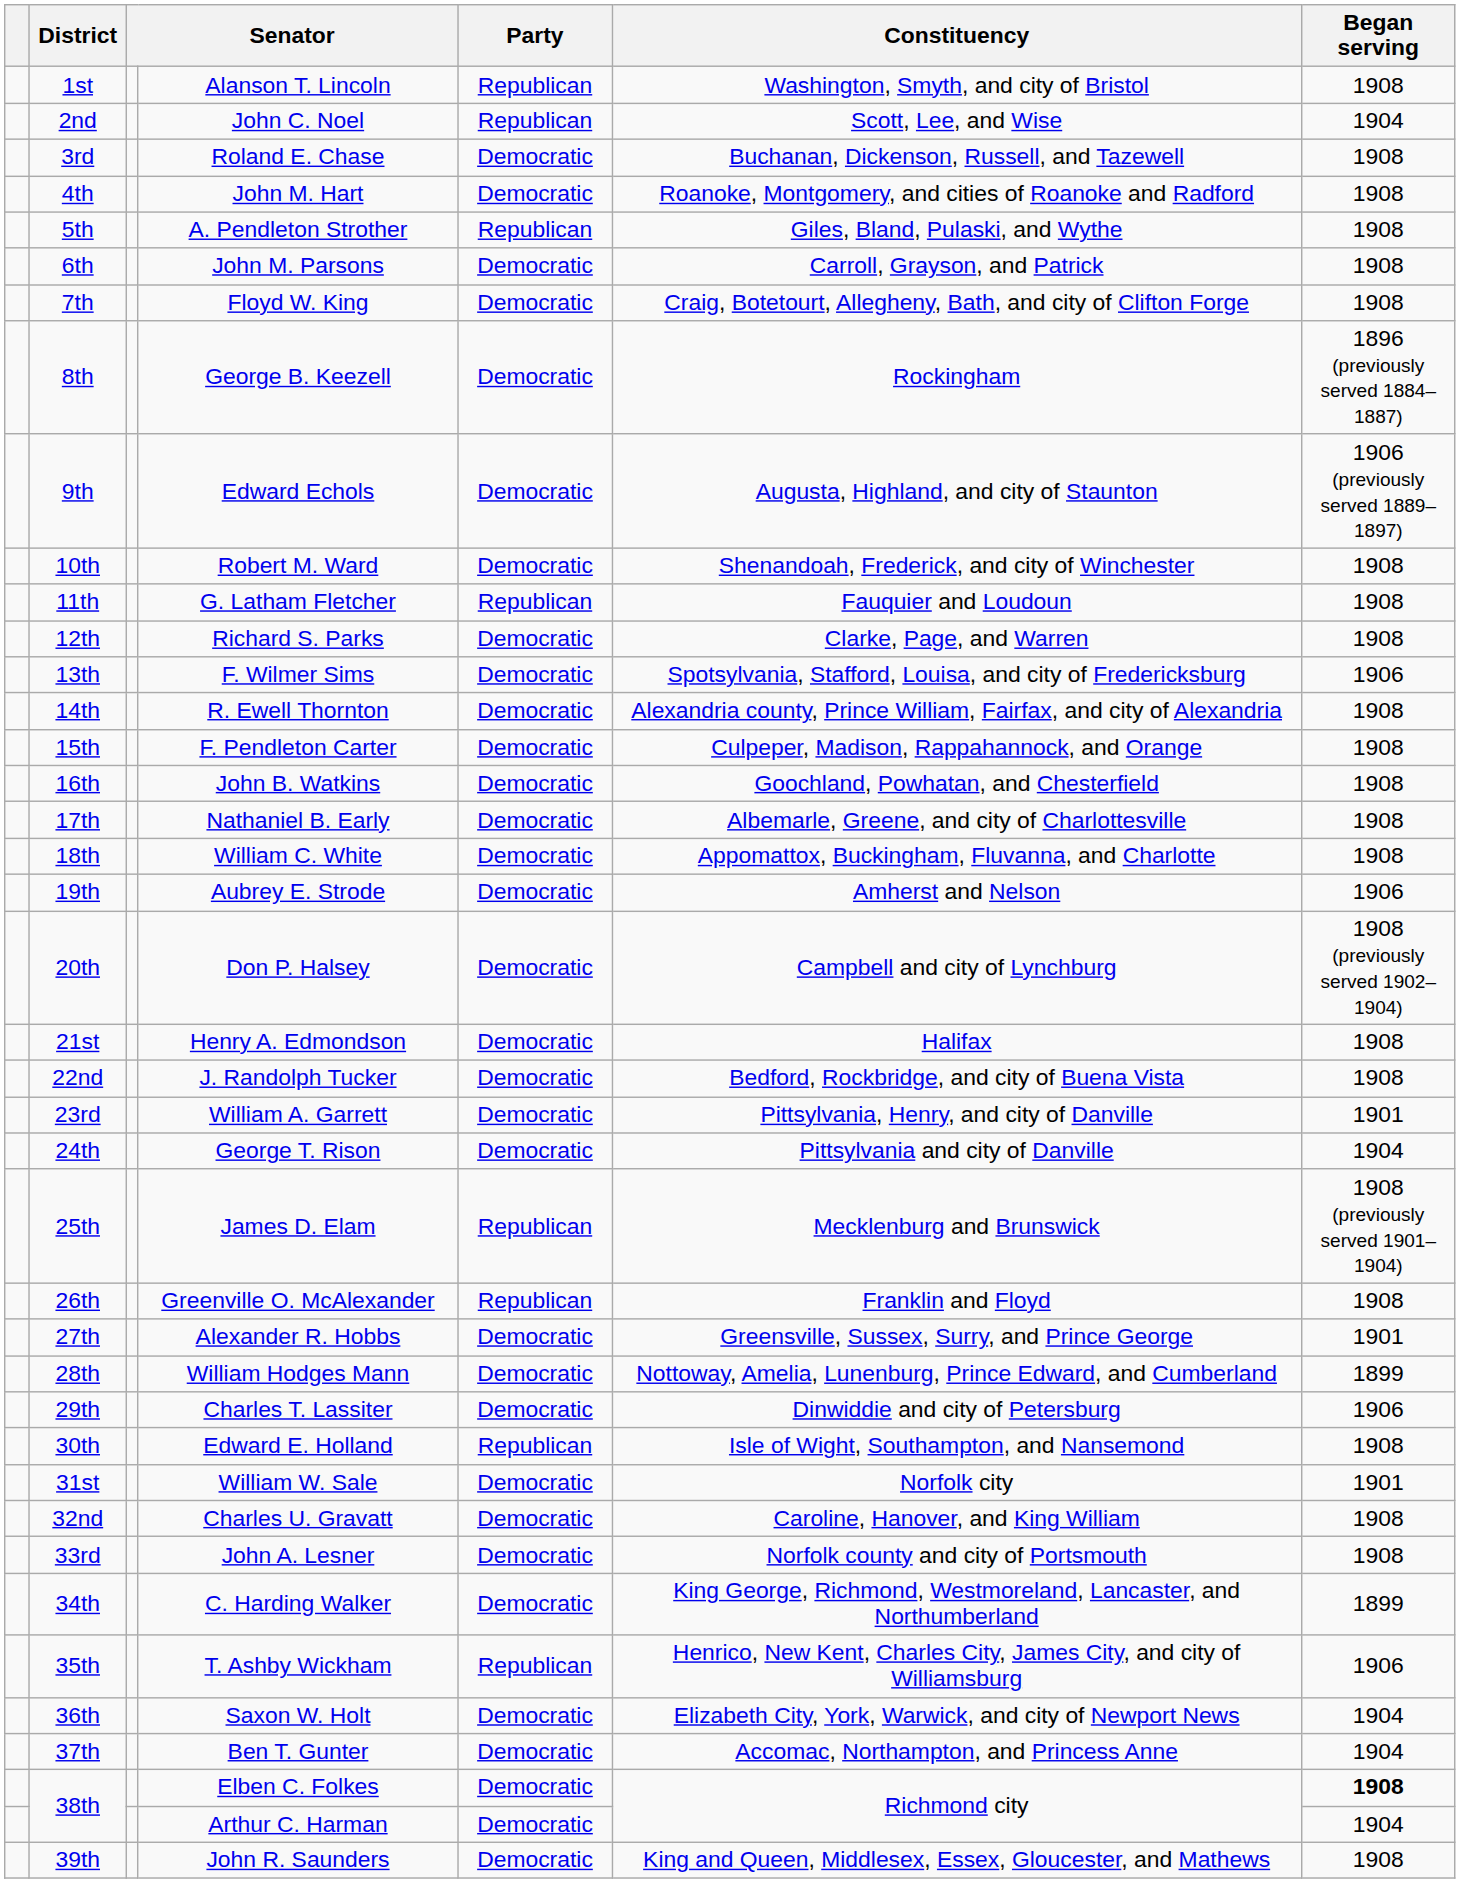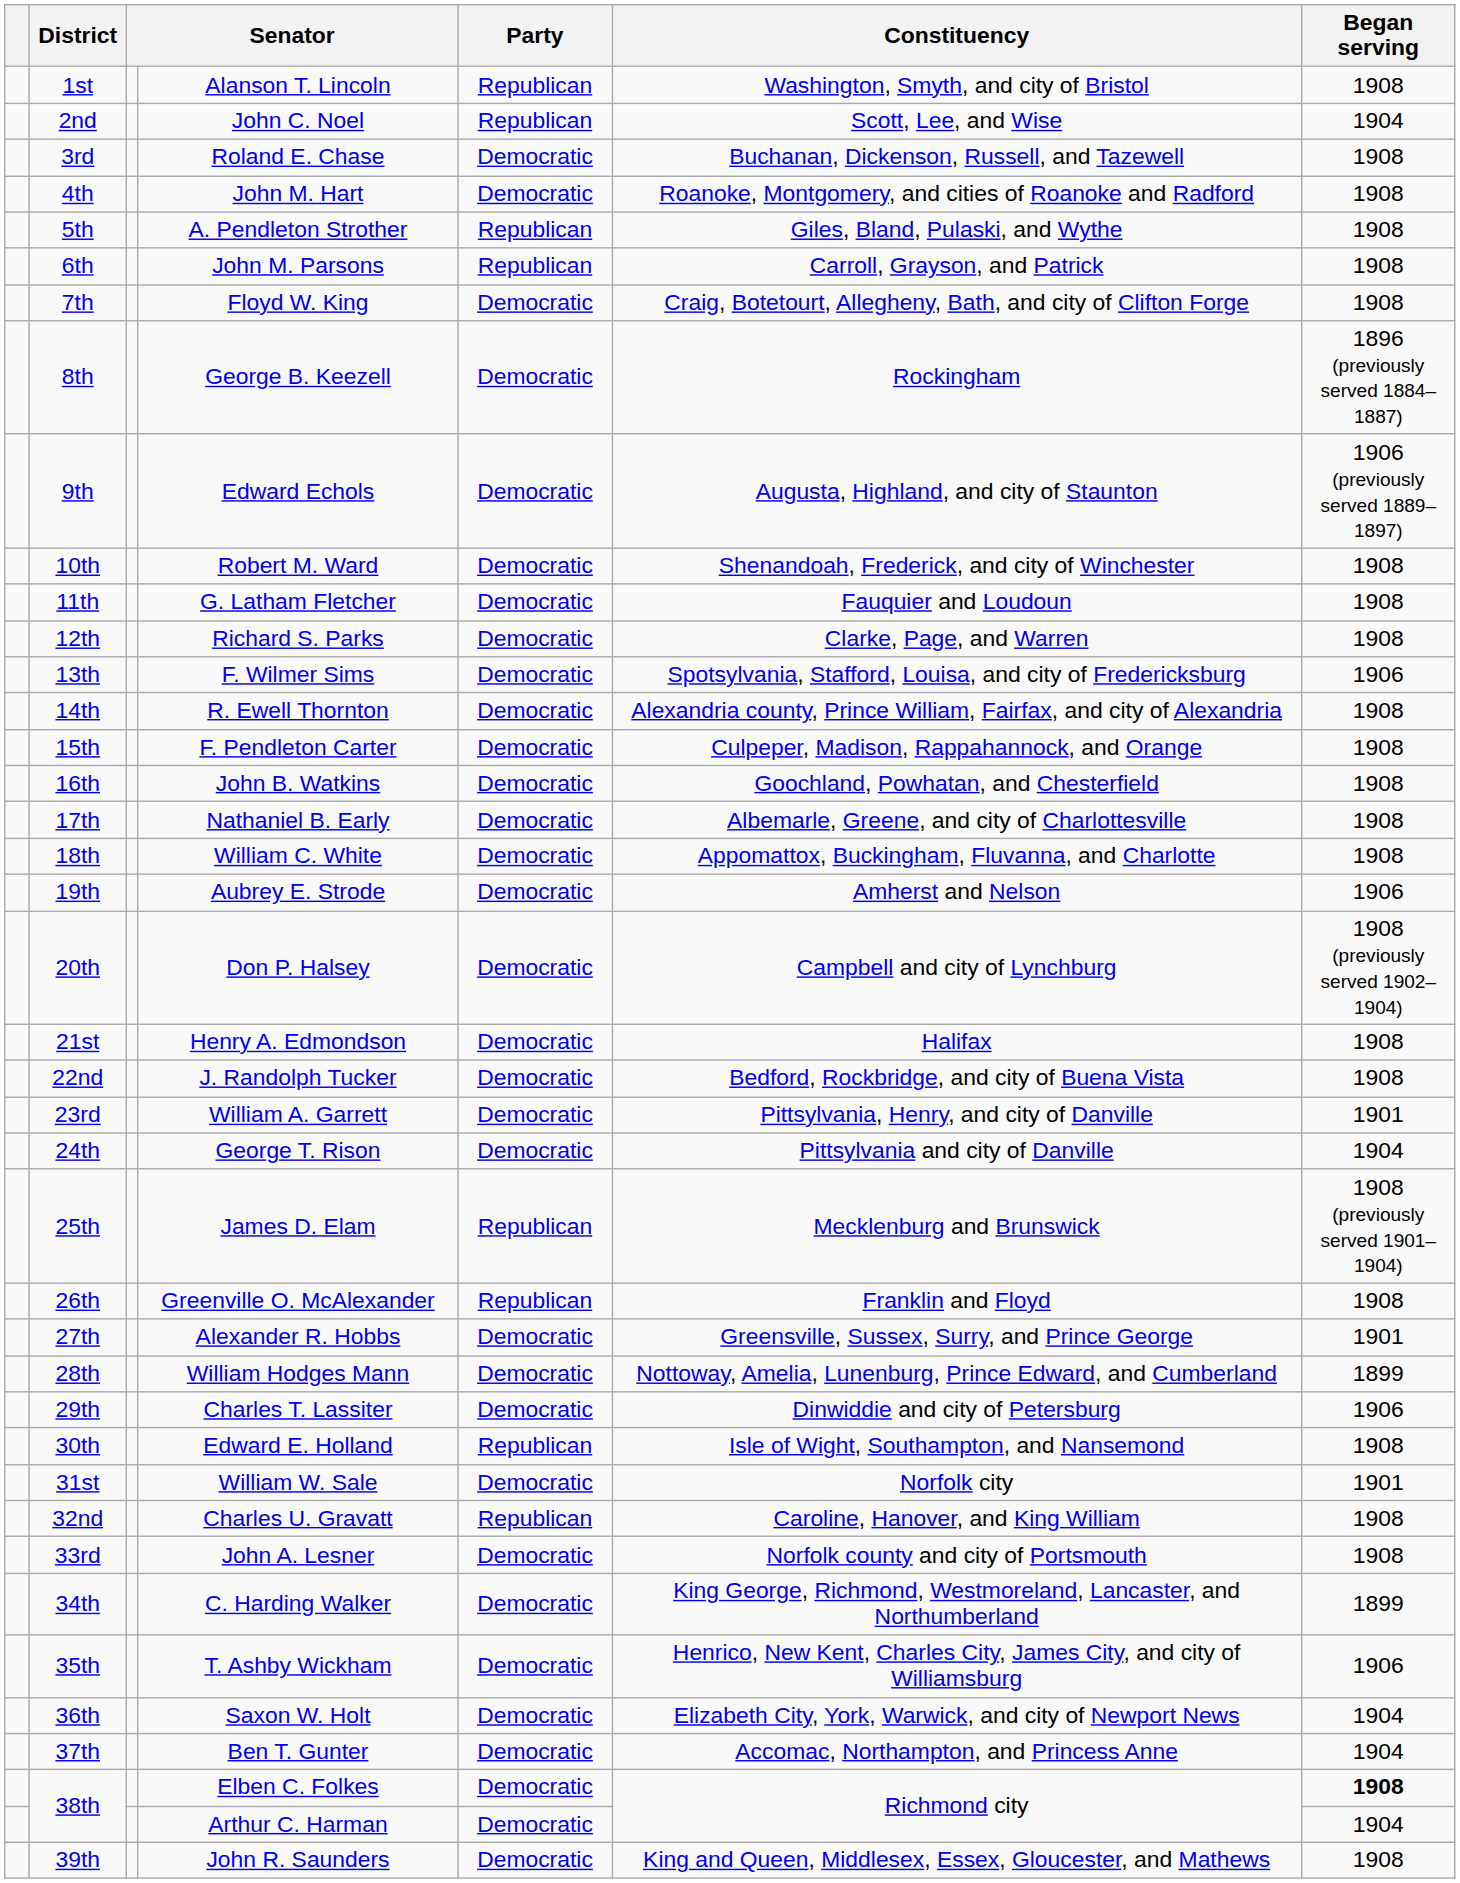(535, 266) Democratic -> (535, 266) Republican
(535, 601) Republican -> (535, 601) Democratic
(535, 1518) Democratic -> (535, 1518) Republican
(535, 1665) Republican -> (535, 1665) Democratic
